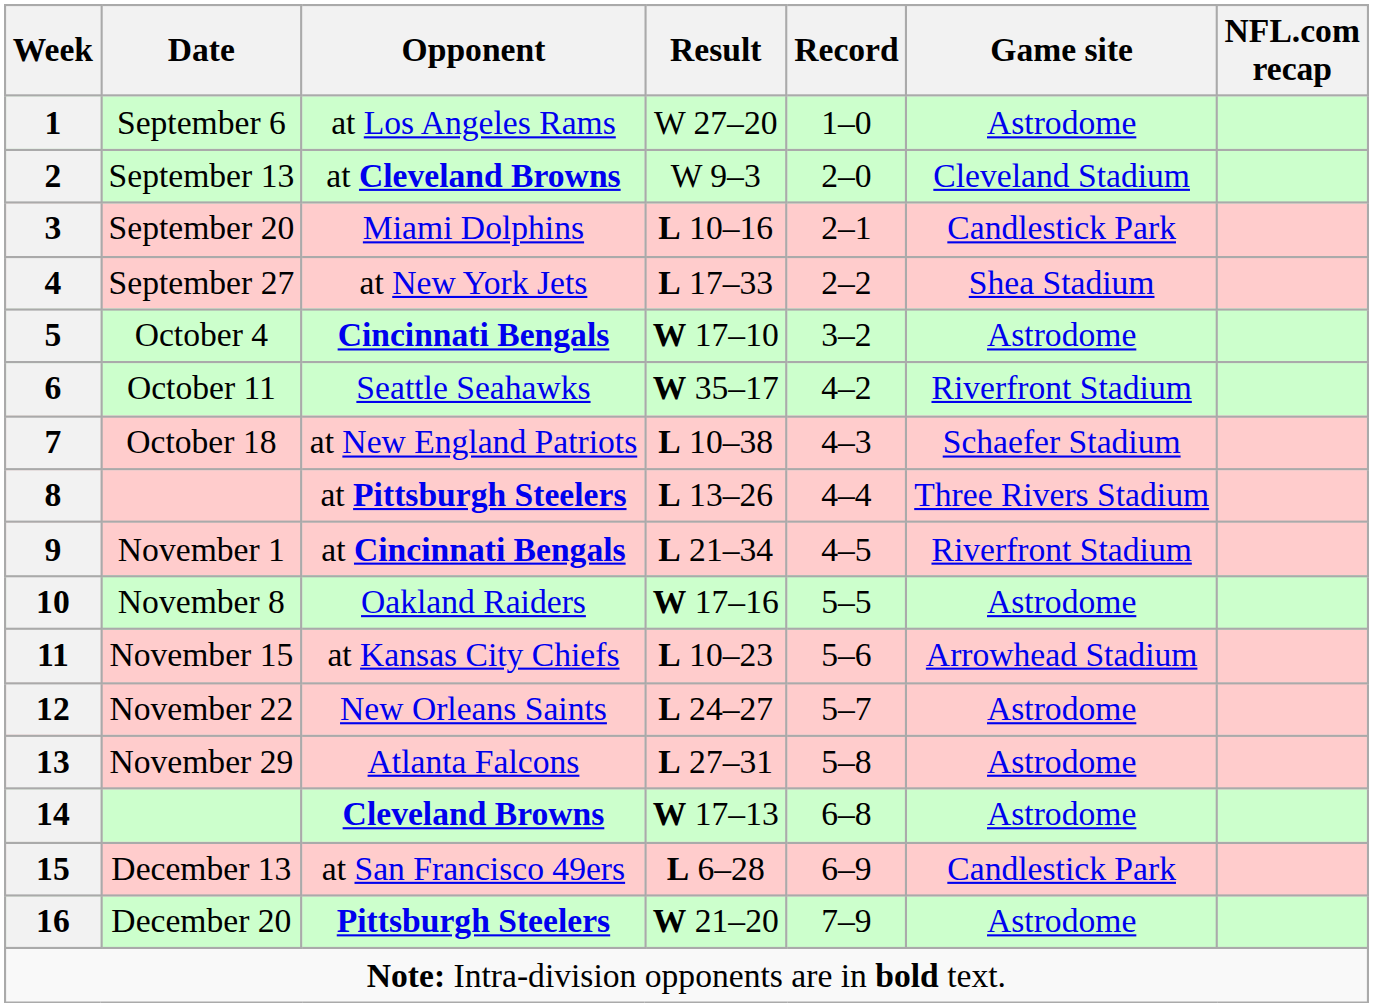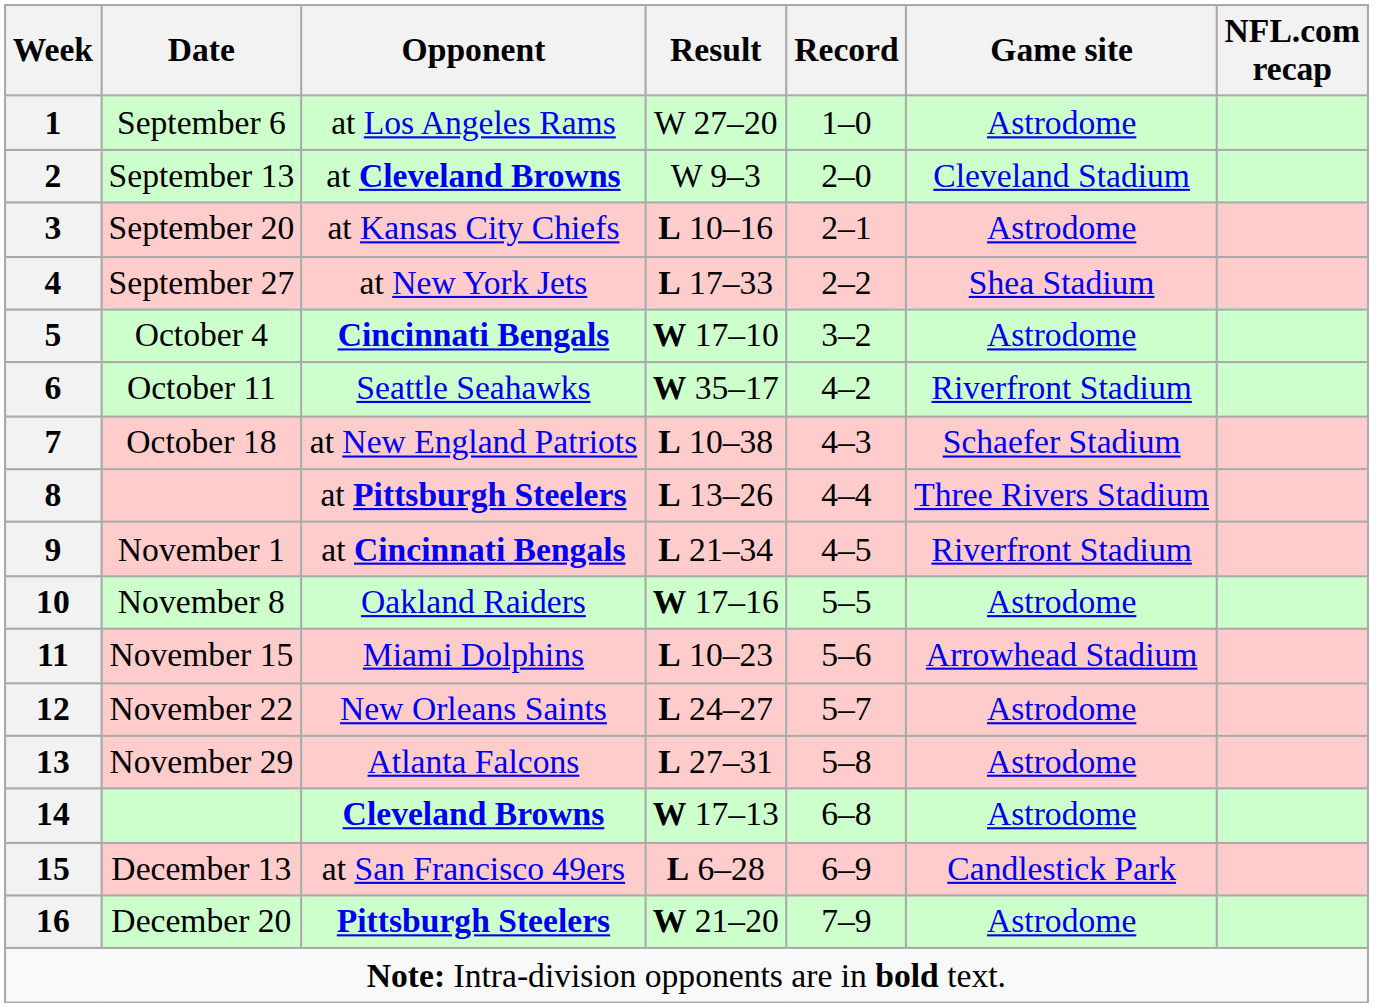(473, 228) Miami Dolphins -> (473, 228) at Kansas City Chiefs
(1062, 228) Candlestick Park -> (1062, 228) Astrodome
(473, 655) at Kansas City Chiefs -> (473, 655) Miami Dolphins
